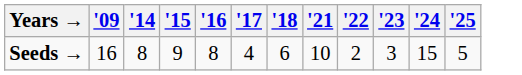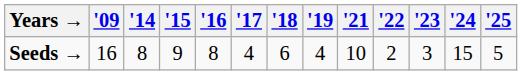+ column: (320, 20)
